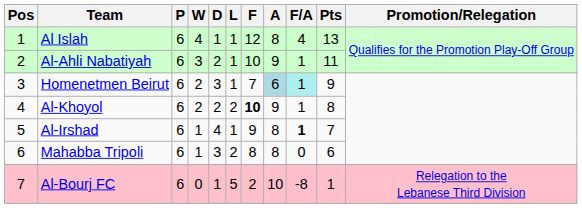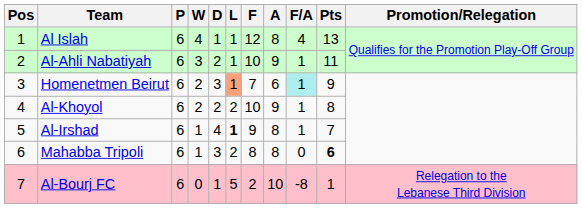(233, 84) no background -> (233, 84) lightsalmon background
(275, 84) lightblue background -> (275, 84) no background
(252, 107) bold -> (252, 107) normal
(233, 130) normal -> (233, 130) bold
(301, 130) bold -> (301, 130) normal
(331, 152) normal -> (331, 152) bold
